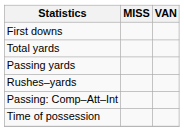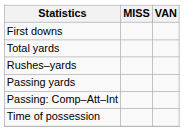rows swapped: (42, 83) <-> (41, 65)
